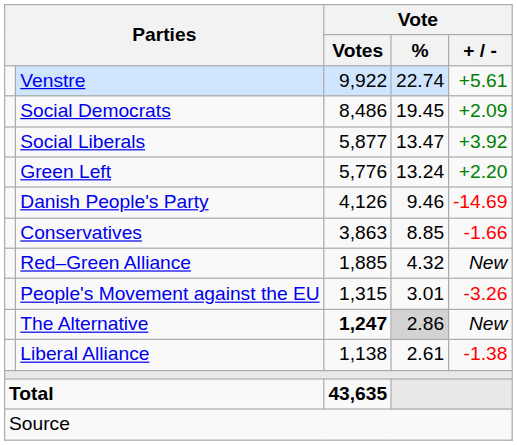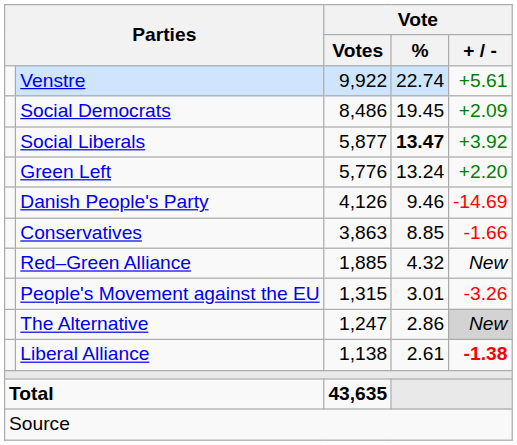(420, 141) normal -> (420, 141) bold
(363, 324) bold -> (363, 324) normal
(425, 324) lightgrey background -> (425, 324) no background
(488, 324) no background -> (488, 324) lightgrey background
(485, 354) normal -> (485, 354) bold
